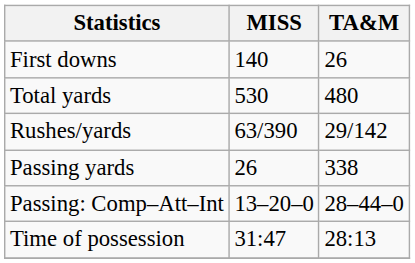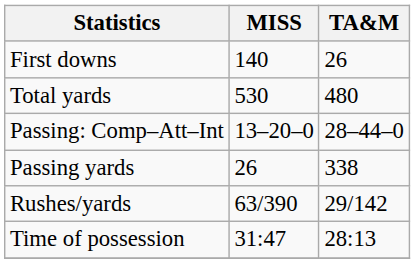rows swapped: (71, 131) <-> (117, 203)
